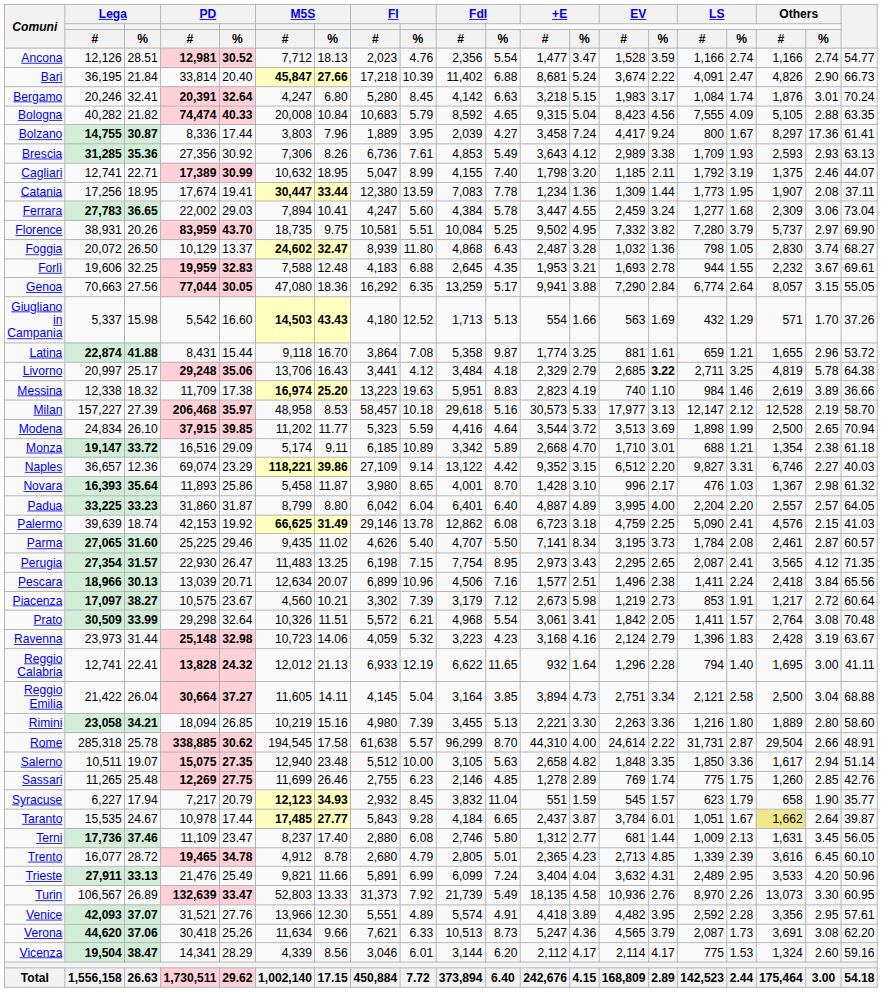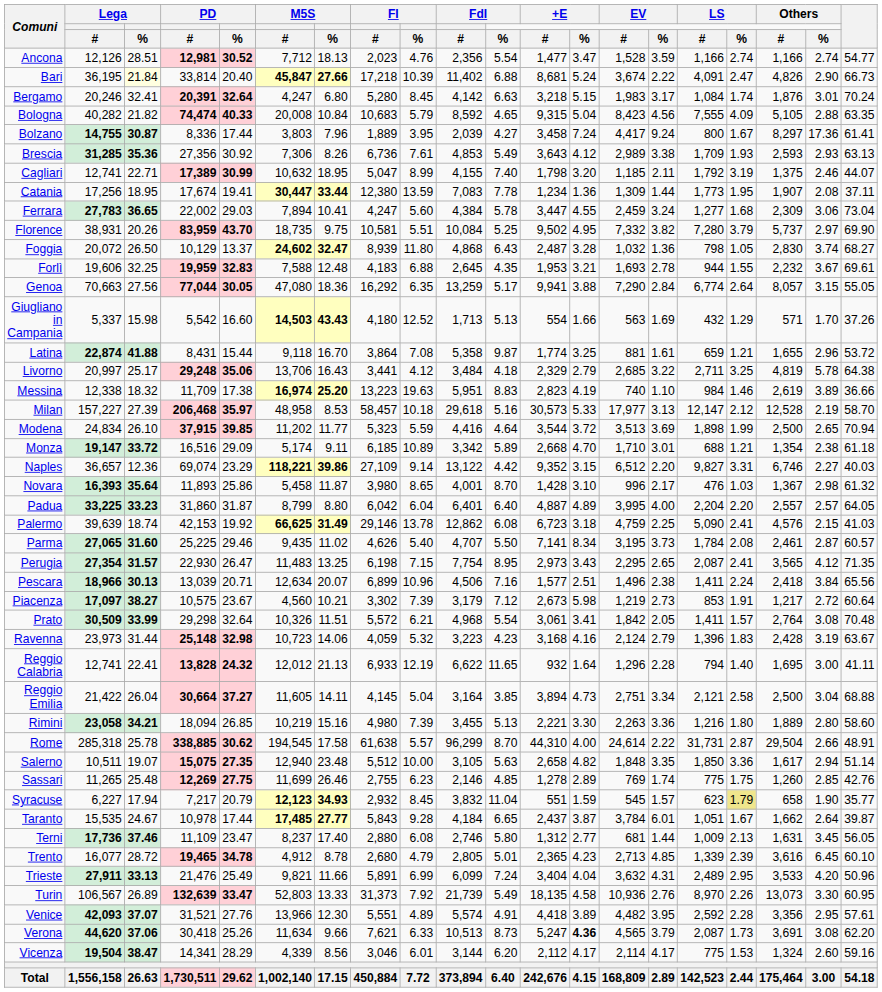(143, 77) no background -> (143, 77) lightyellow background
(663, 372) bold -> (663, 372) normal
(742, 800) no background -> (742, 800) khaki background
(788, 819) khaki background -> (788, 819) no background
(584, 934) normal -> (584, 934) bold
